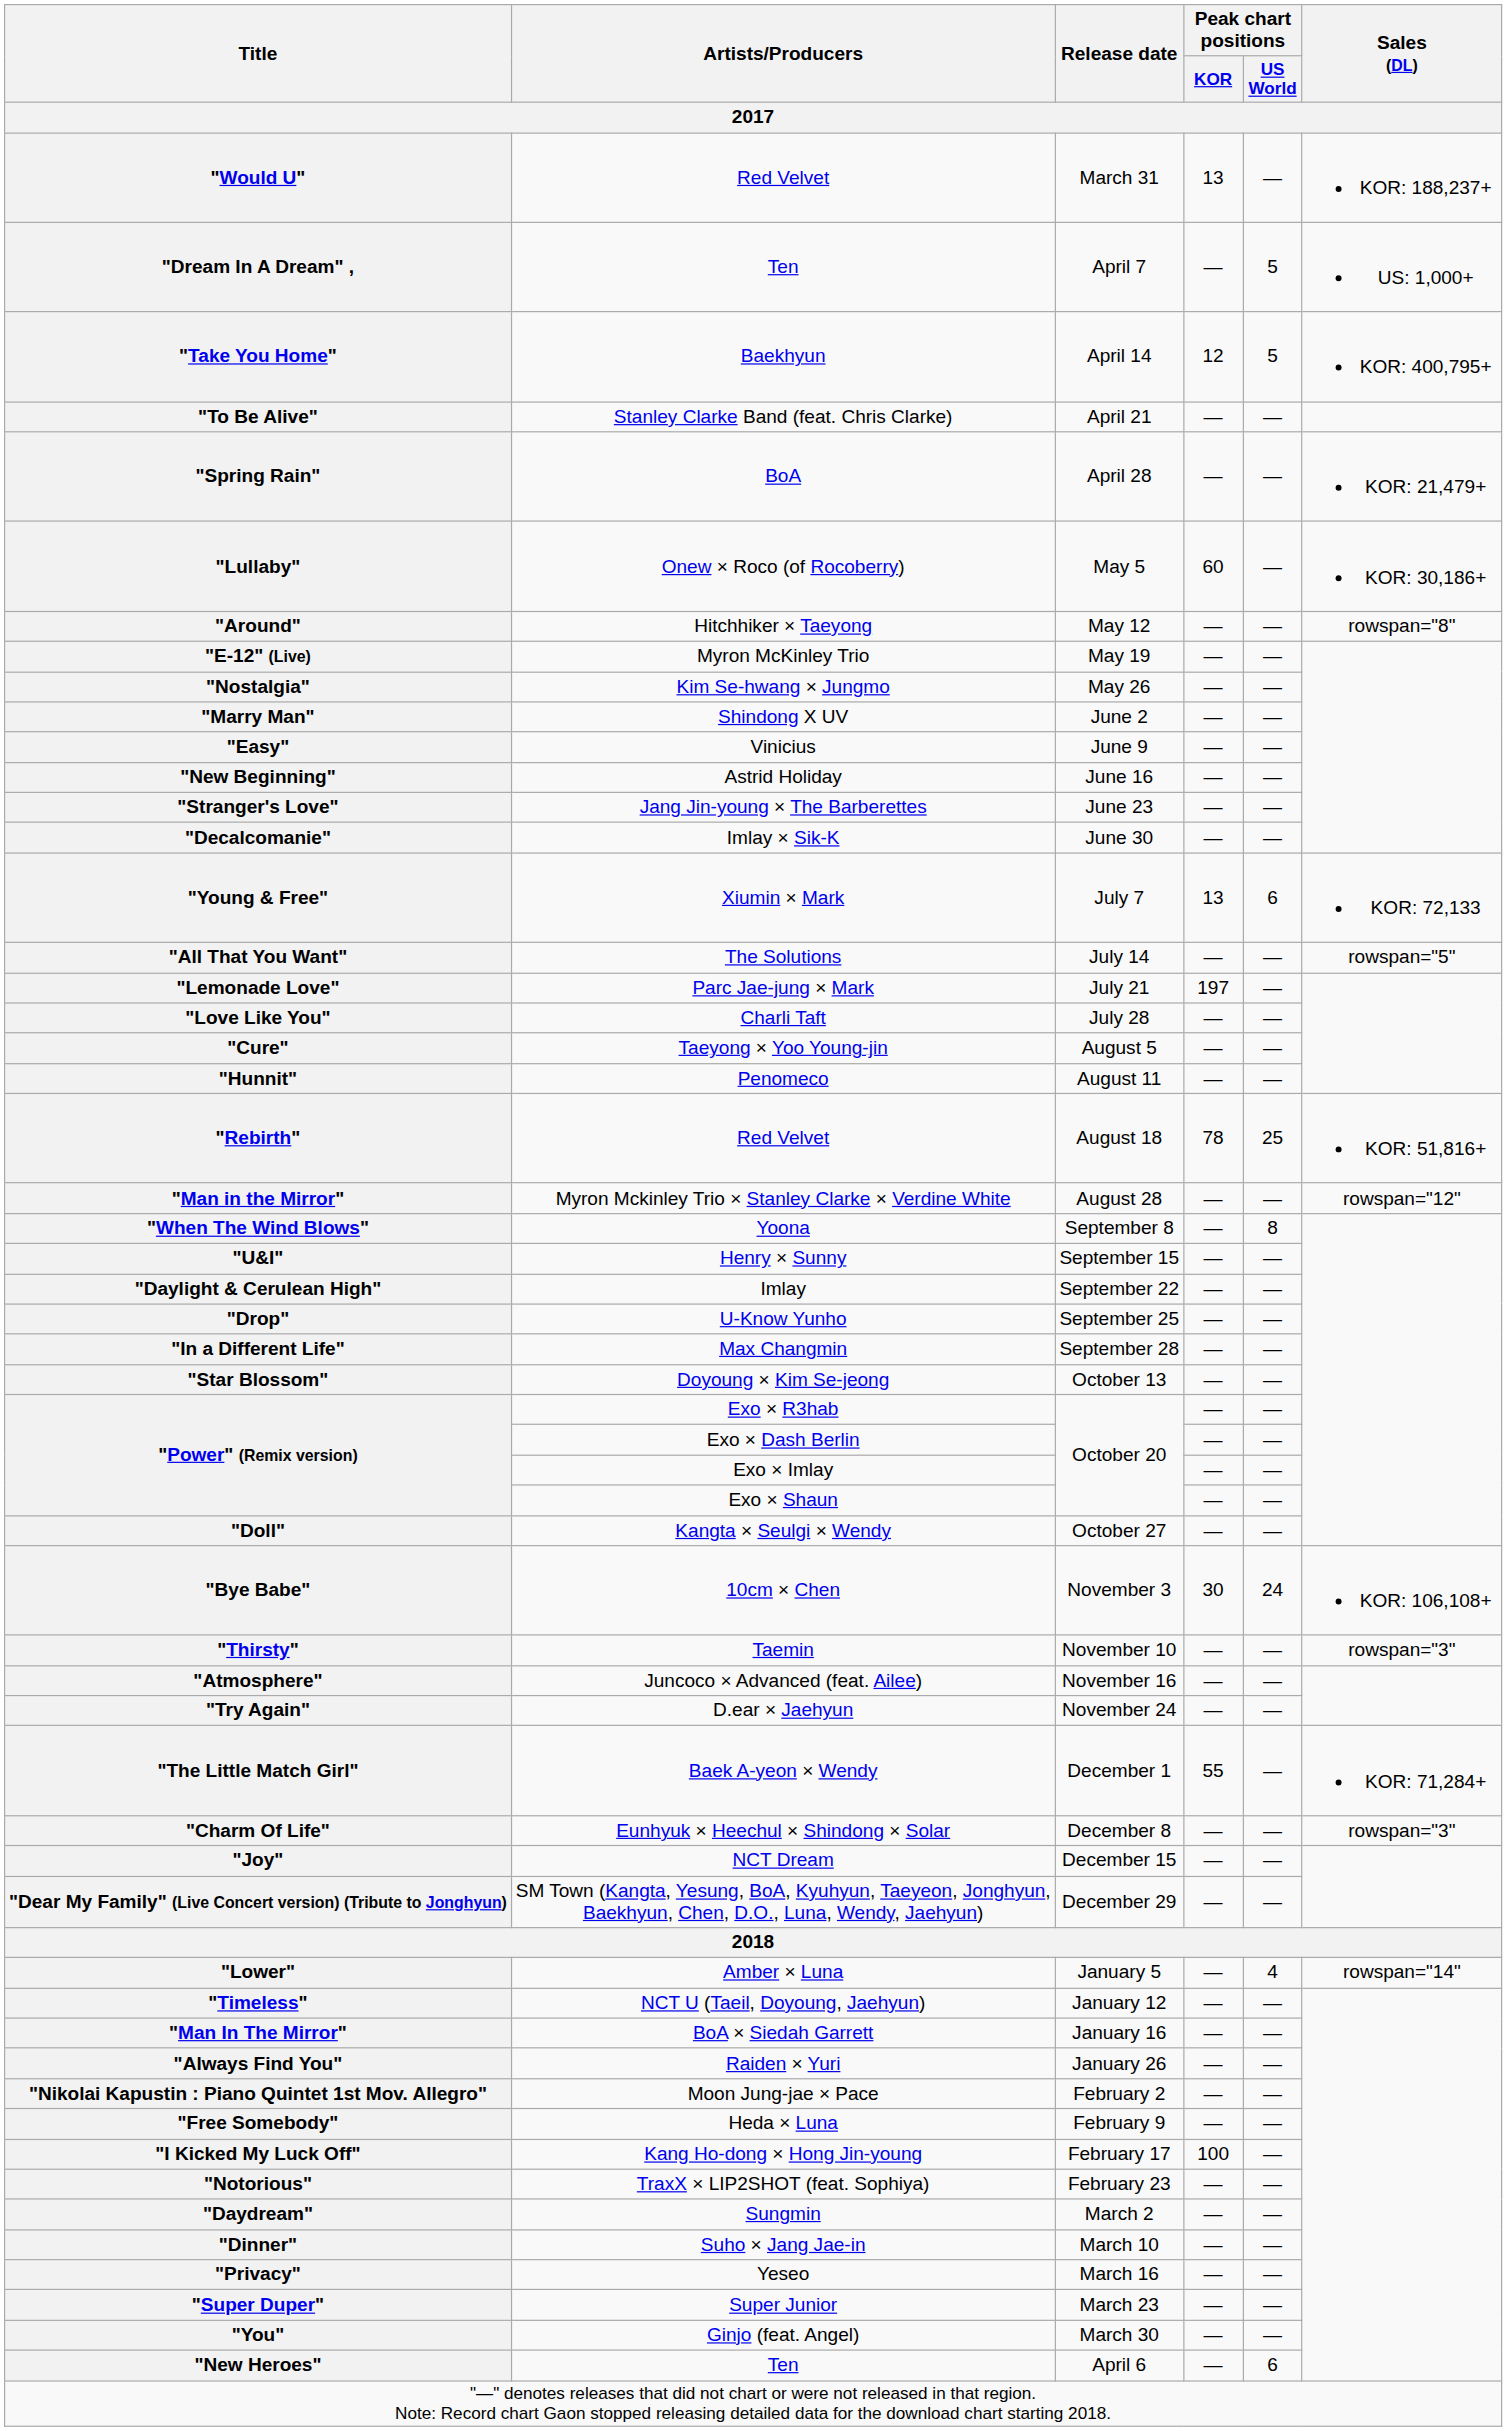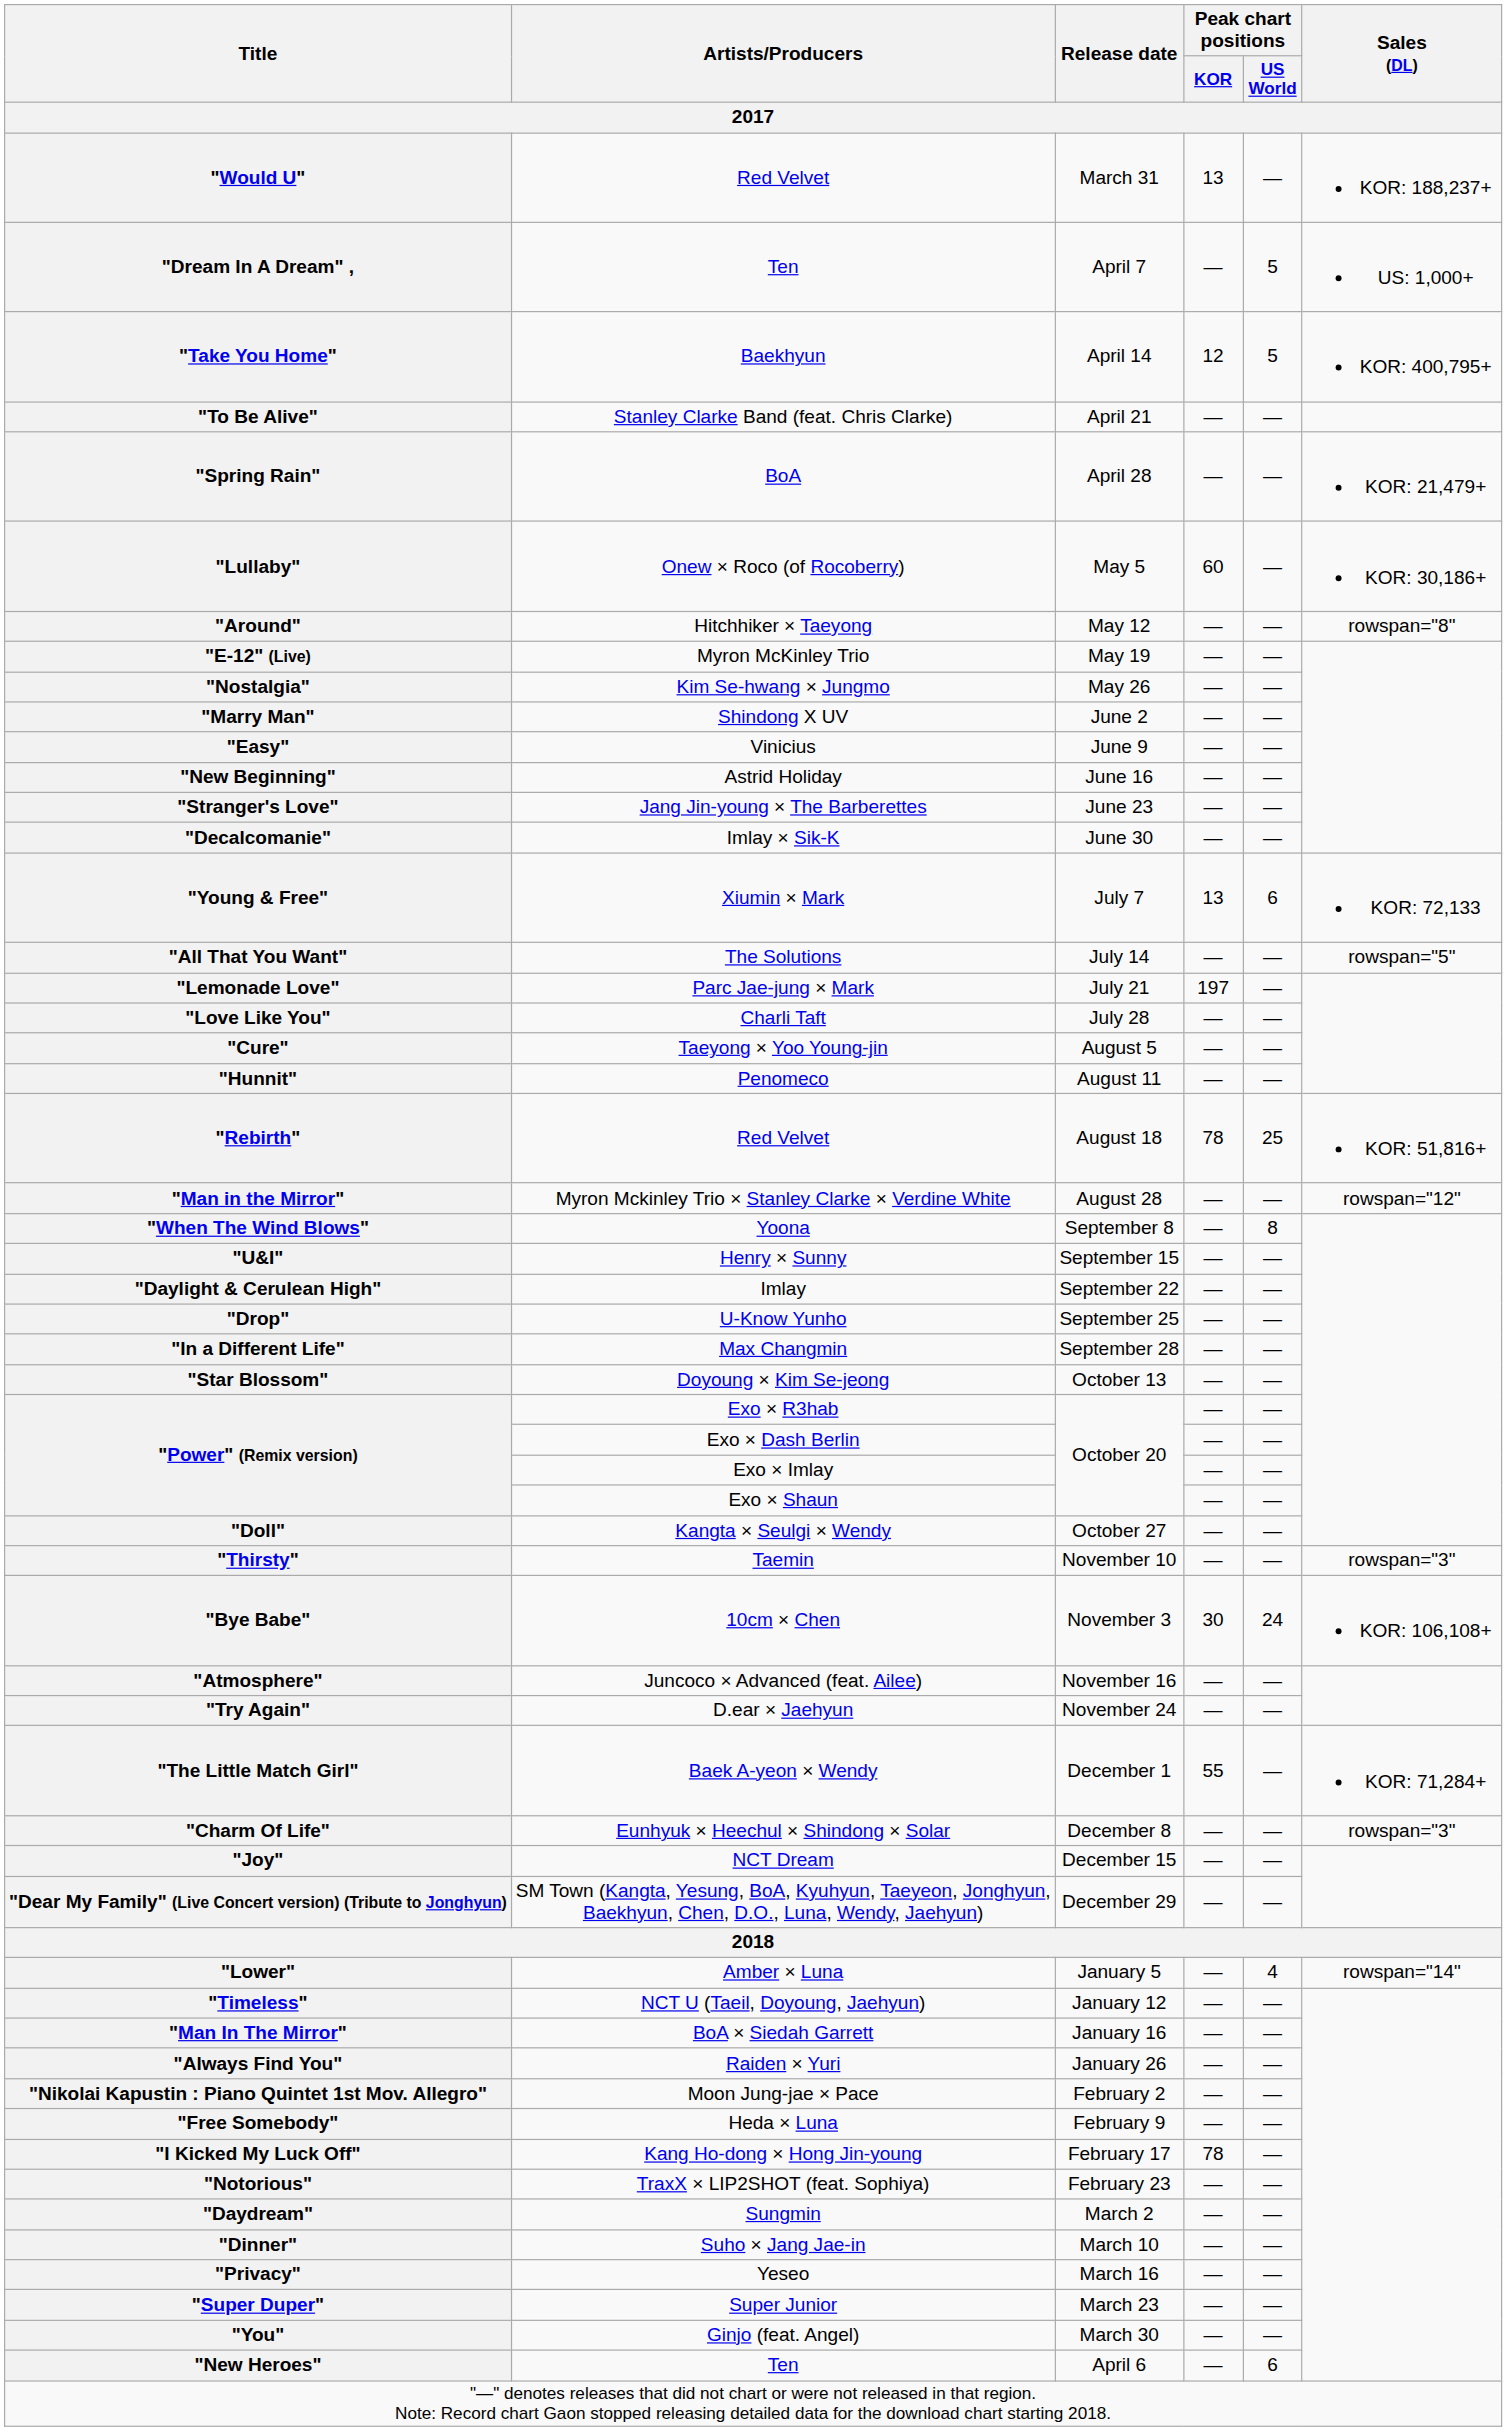rows swapped: (258, 1590) <-> (258, 1650)
(1213, 2153) 100 -> (1213, 2153) 78
